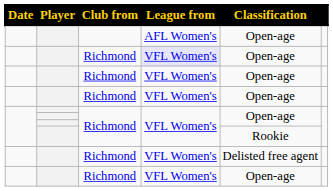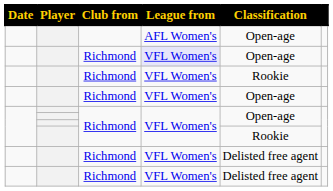(270, 76) Open-age -> (270, 76) Rookie
(270, 176) Open-age -> (270, 176) Delisted free agent
